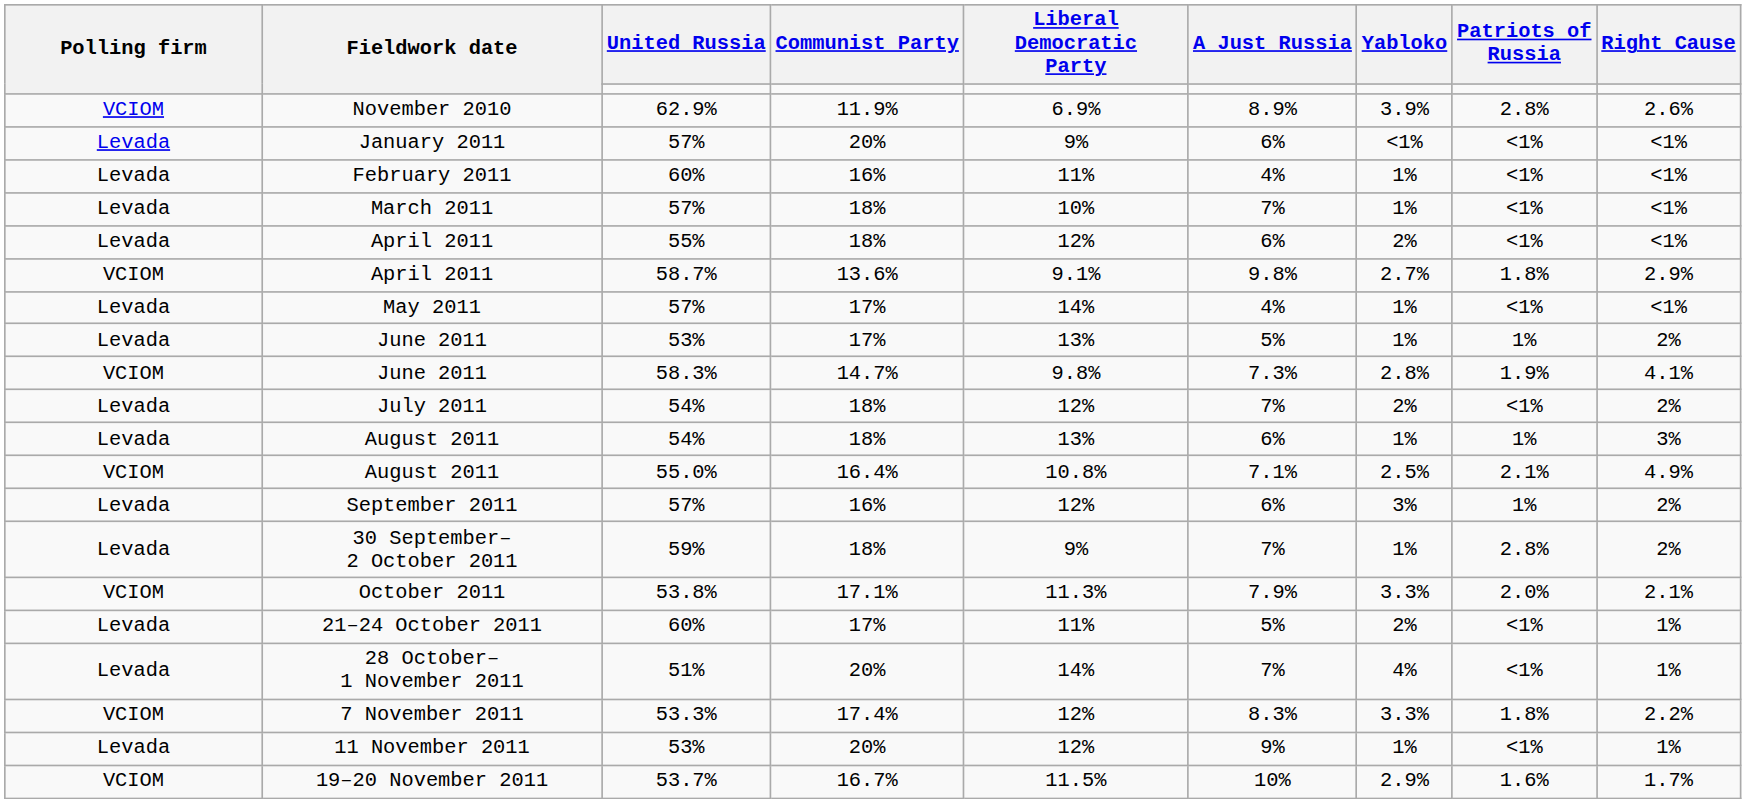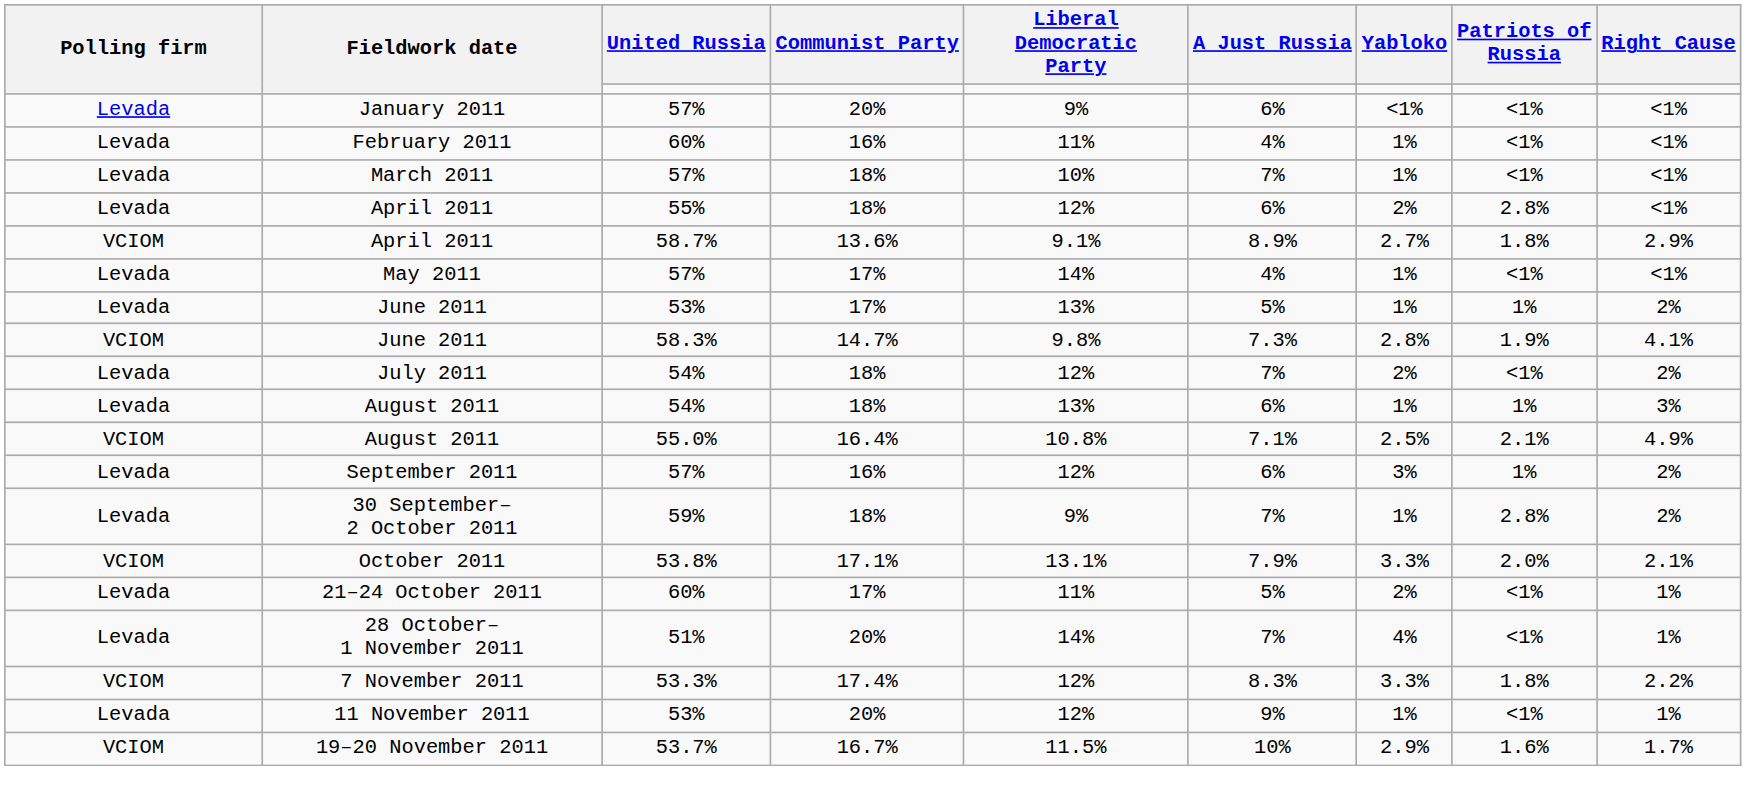- row: (432, 111)
(1524, 242) <1% -> (1524, 209) 2.8%
(1272, 275) 9.8% -> (1272, 242) 8.9%
(1076, 594) 11.3% -> (1076, 561) 13.1%
